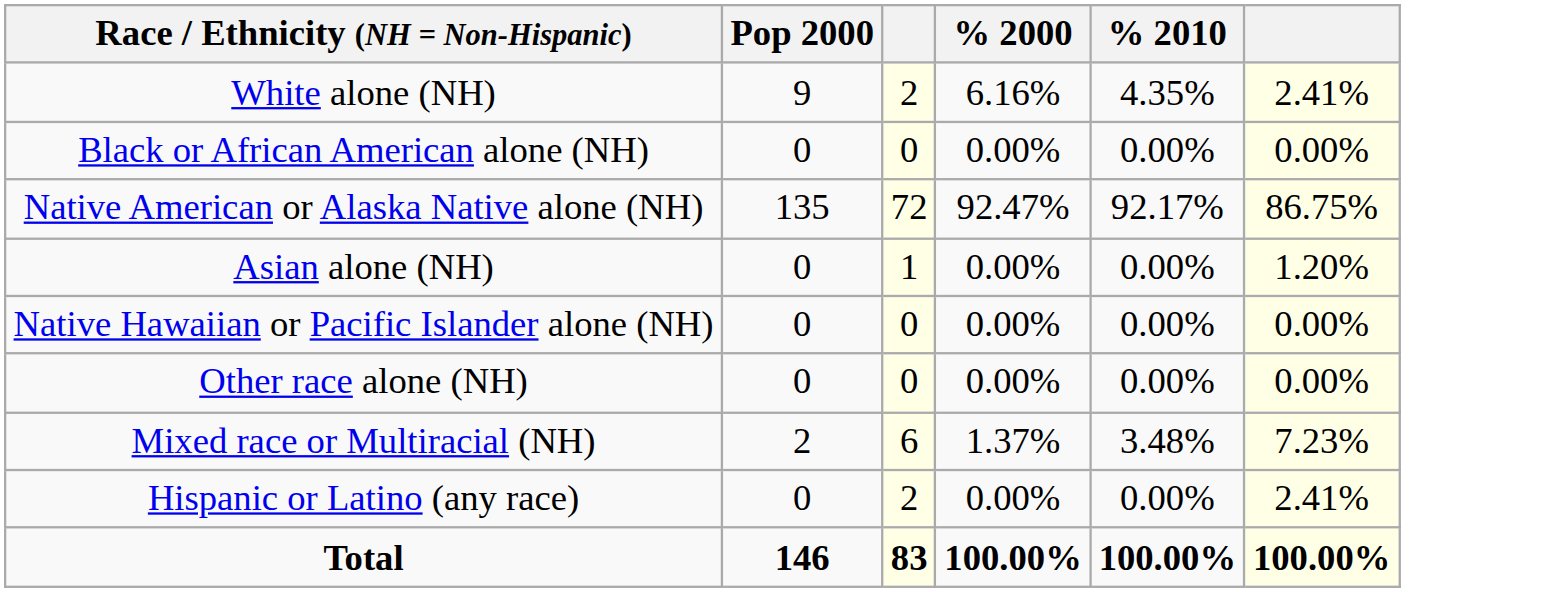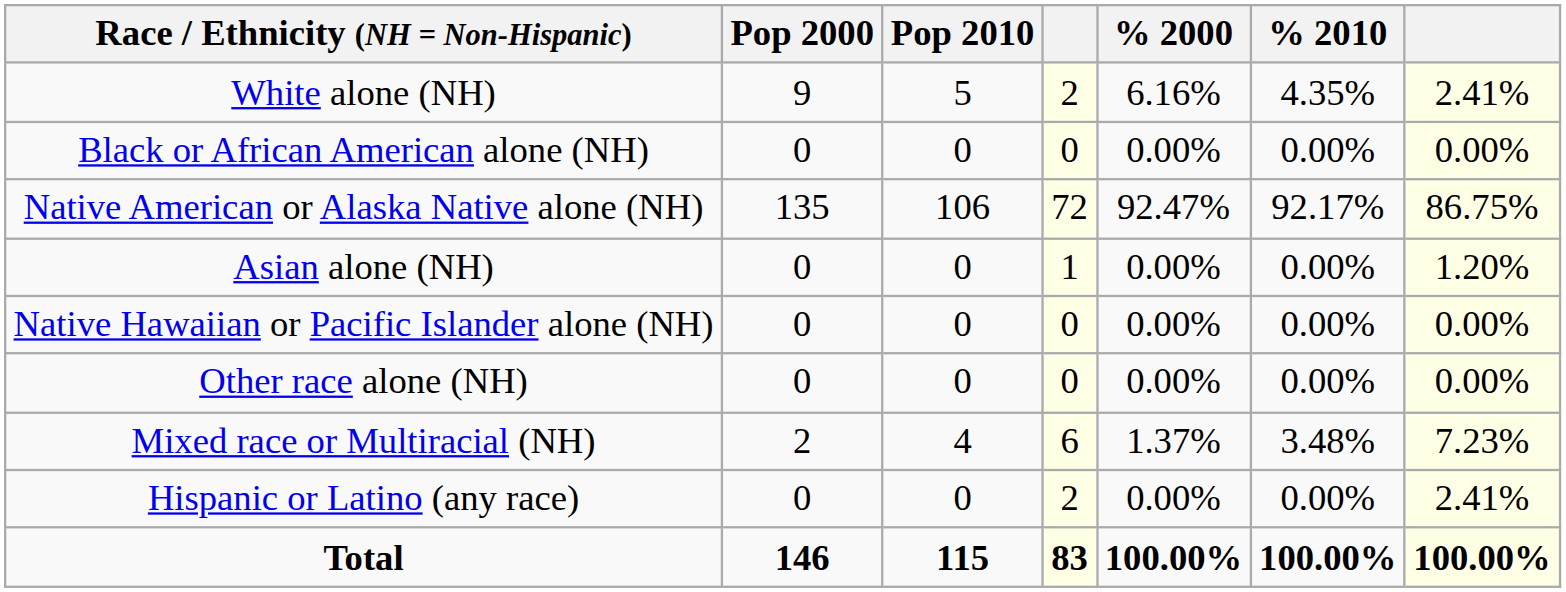+ column: (963, 33)
